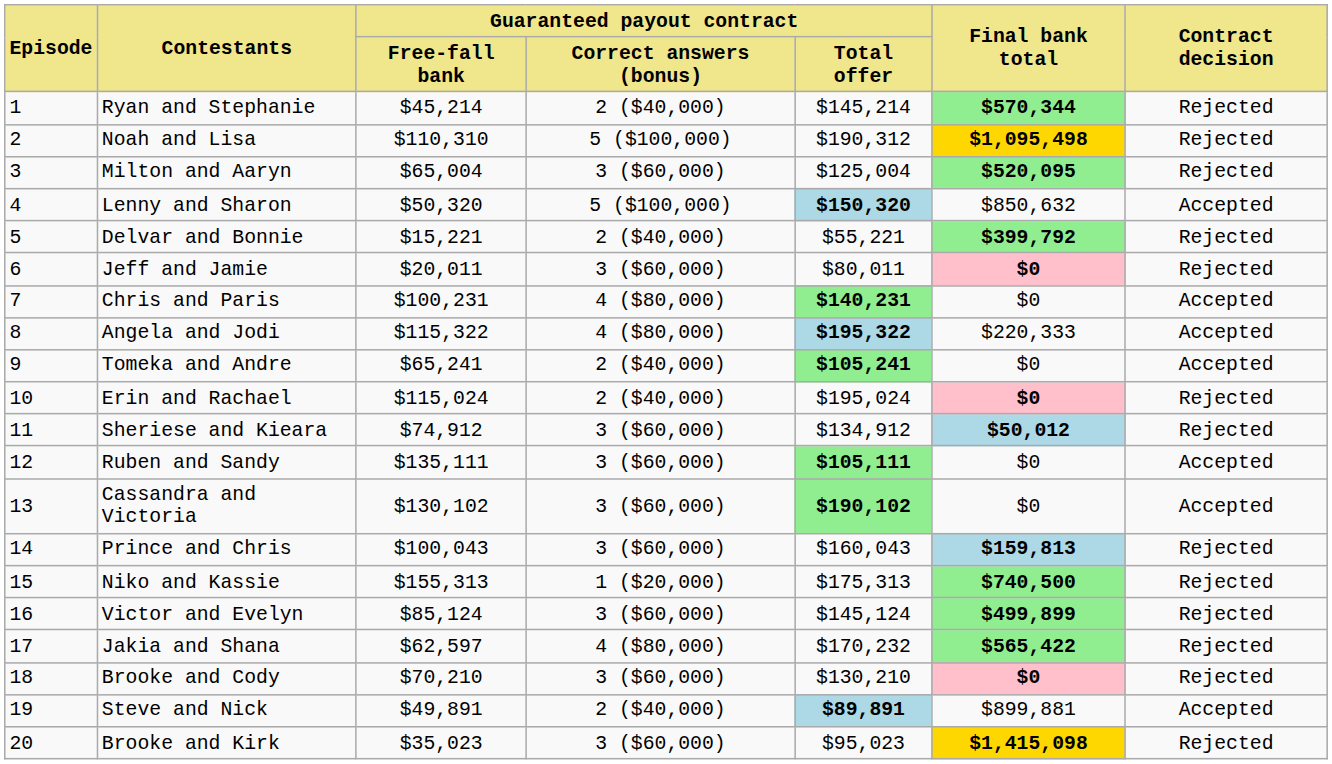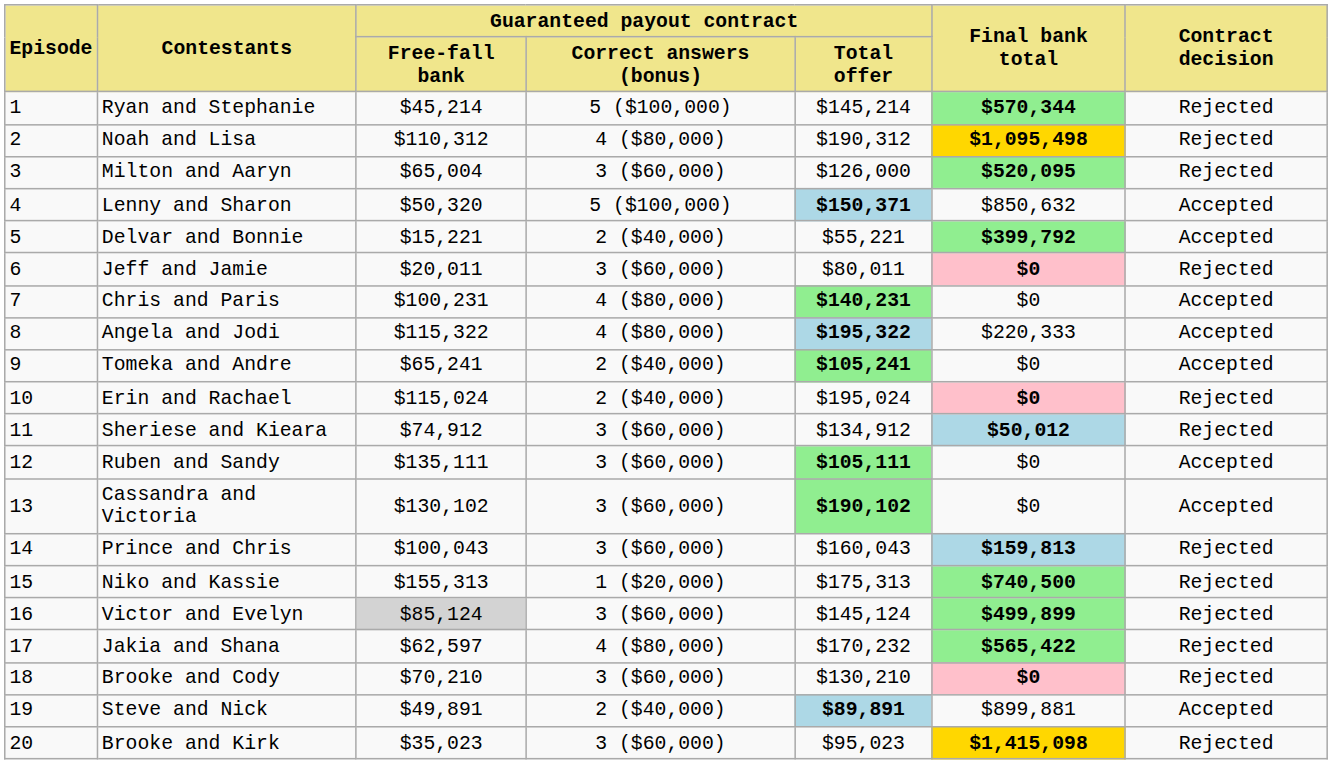(660, 108) 2 ($40,000) -> (660, 108) 5 ($100,000)
(441, 140) $110,310 -> (441, 140) $110,312
(660, 140) 5 ($100,000) -> (660, 140) 4 ($80,000)
(863, 172) $125,004 -> (863, 172) $126,000
(863, 205) $150,320 -> (863, 205) $150,371
(1226, 237) Rejected -> (1226, 237) Accepted
(441, 614) no background -> (441, 614) lightgrey background
